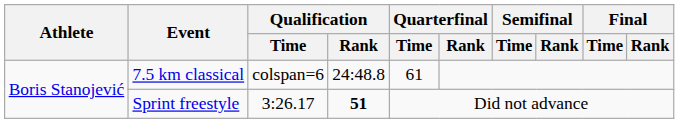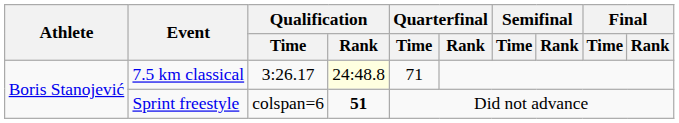(288, 75) colspan=6 -> (288, 75) 3:26.17
(359, 75) no background -> (359, 75) lightyellow background
(414, 75) 61 -> (414, 75) 71
(288, 103) 3:26.17 -> (288, 103) colspan=6
